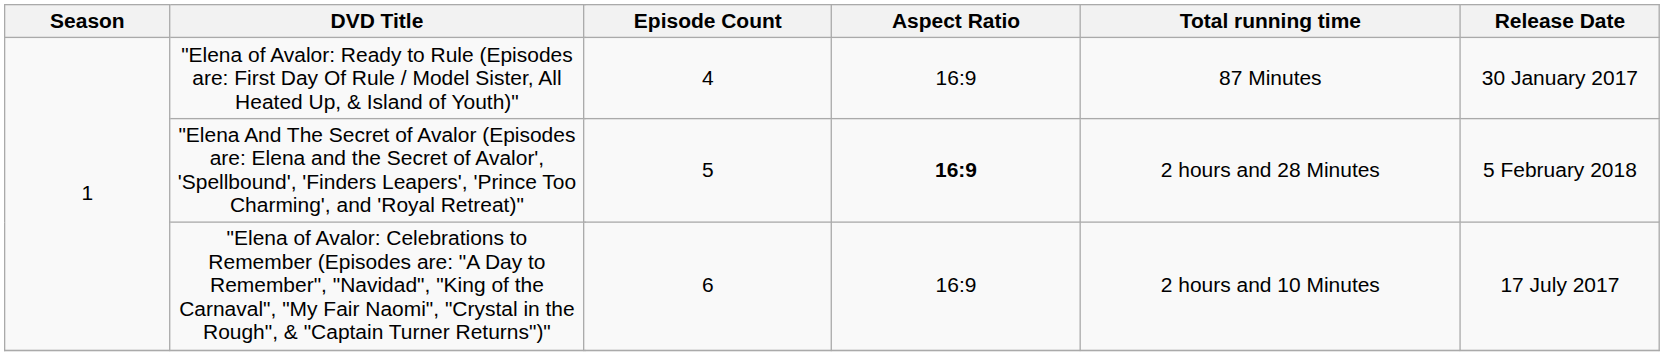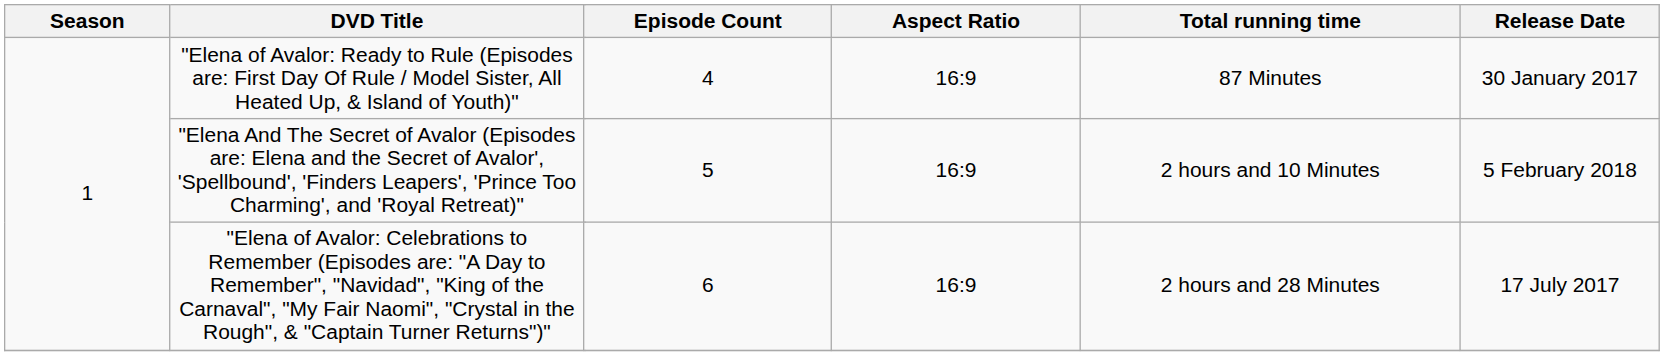(956, 170) bold -> (956, 170) normal
(1270, 170) 2 hours and 28 Minutes -> (1270, 170) 2 hours and 10 Minutes
(1270, 285) 2 hours and 10 Minutes -> (1270, 285) 2 hours and 28 Minutes
